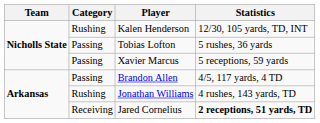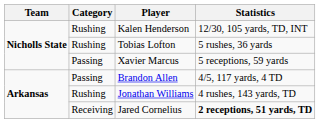(87, 45) Passing -> (88, 45) Rushing
